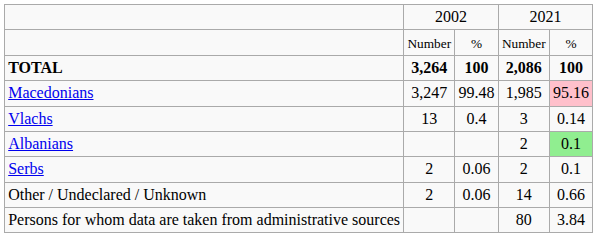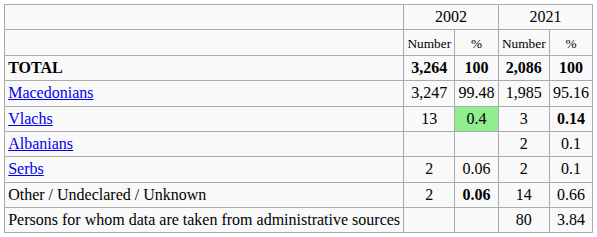(571, 93) pink background -> (571, 93) no background
(477, 118) no background -> (477, 118) lightgreen background
(571, 118) normal -> (571, 118) bold
(571, 144) lightgreen background -> (571, 144) no background
(477, 194) normal -> (477, 194) bold
